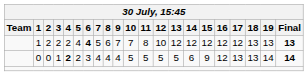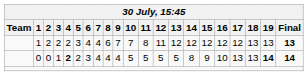(78, 43) 4 -> (78, 43) 3
(88, 43) bold -> (88, 43) normal
(98, 43) 5 -> (98, 43) 4
(161, 43) 10 -> (161, 43) 11
(192, 58) 6 -> (192, 58) 8
(222, 58) 12 -> (222, 58) 10
(268, 58) normal -> (268, 58) bold
